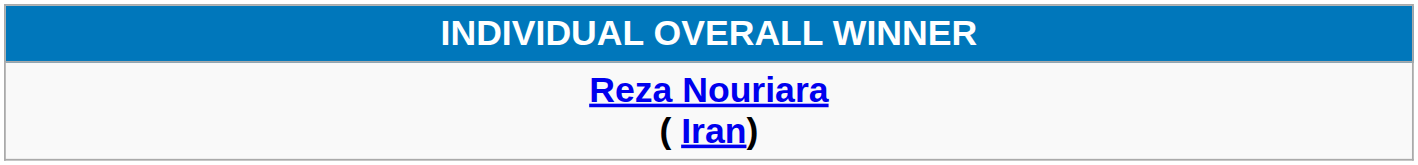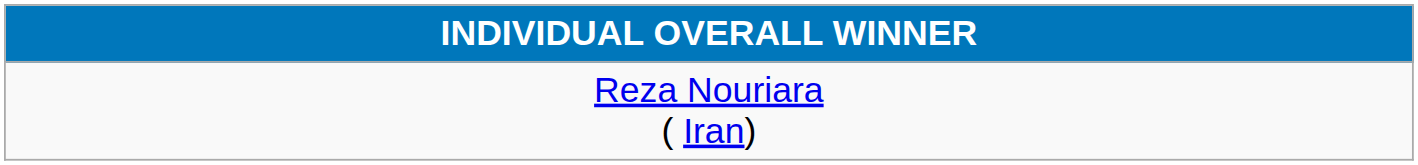(709, 110) bold -> (709, 110) normal
